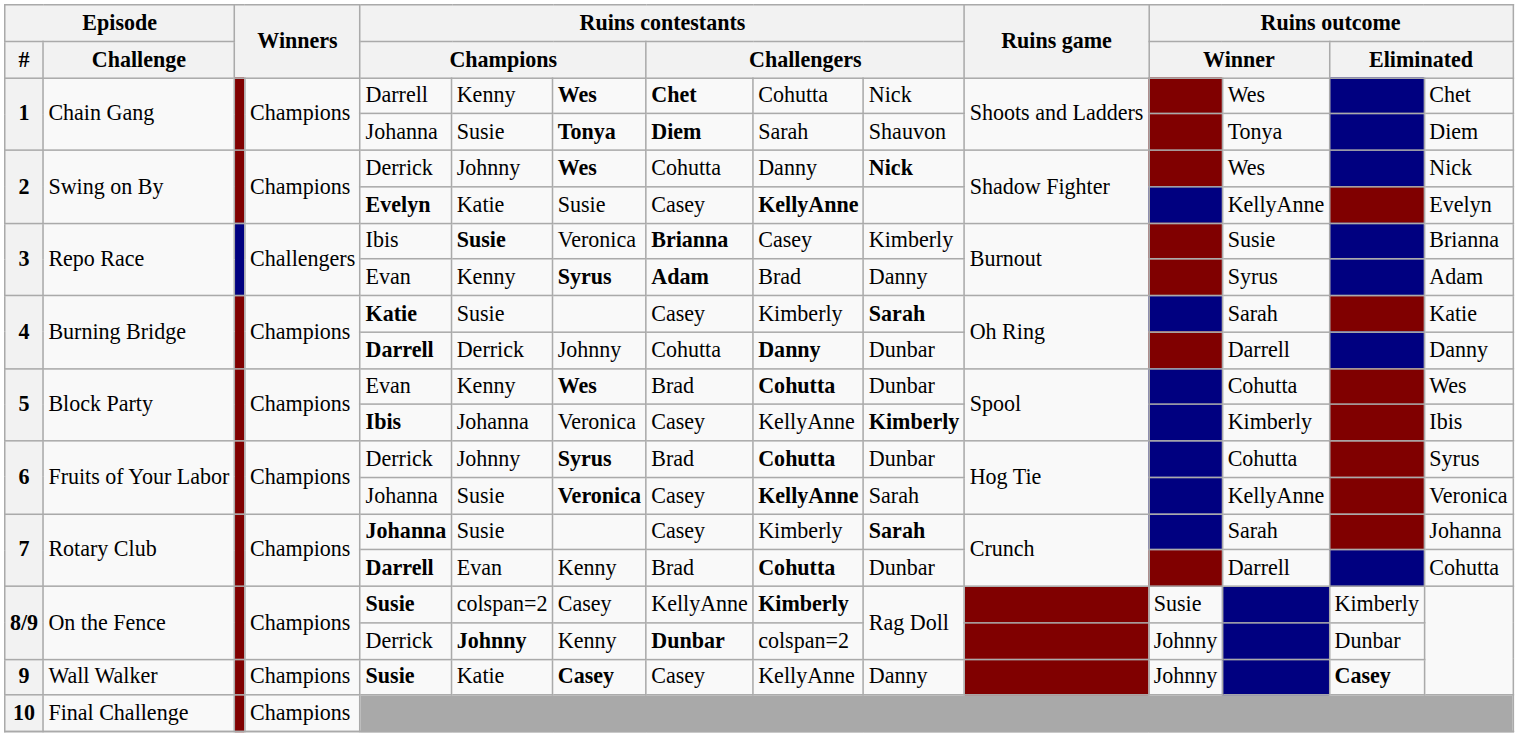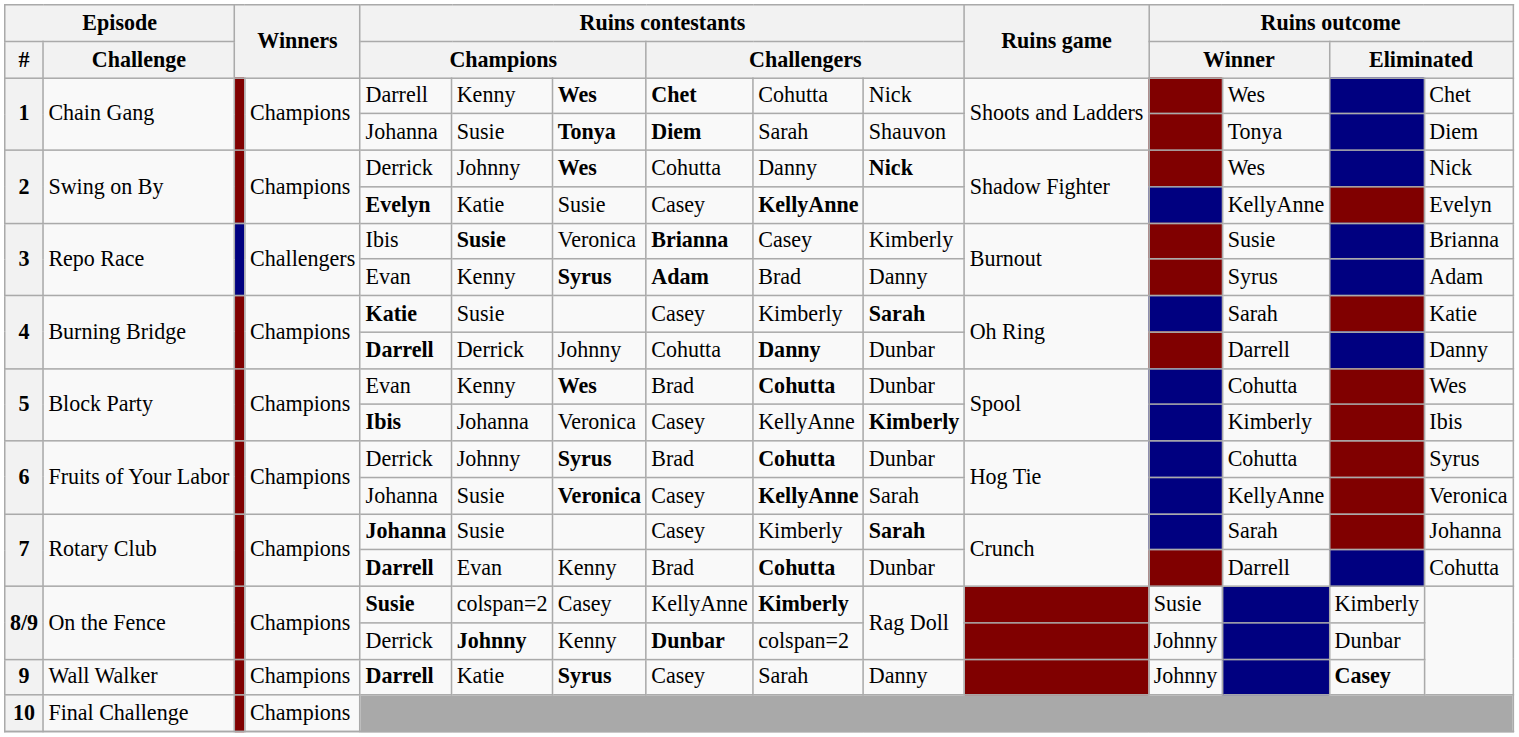(390, 677) Susie -> (400, 677) Darrell
(586, 677) Casey -> (585, 677) Syrus
(807, 677) KellyAnne -> (783, 677) Sarah
